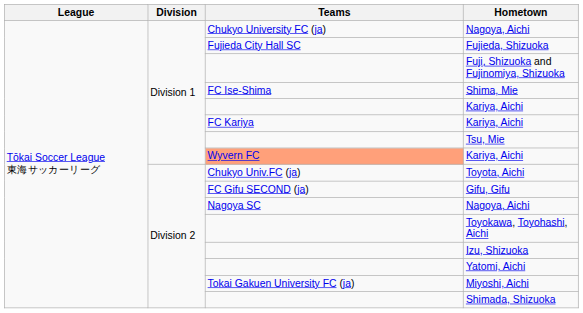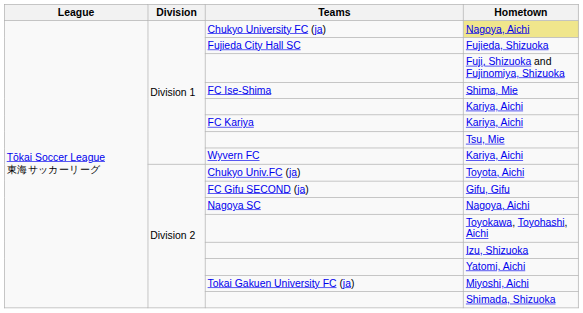(498, 29) no background -> (498, 29) khaki background
(234, 156) lightsalmon background -> (234, 156) no background
